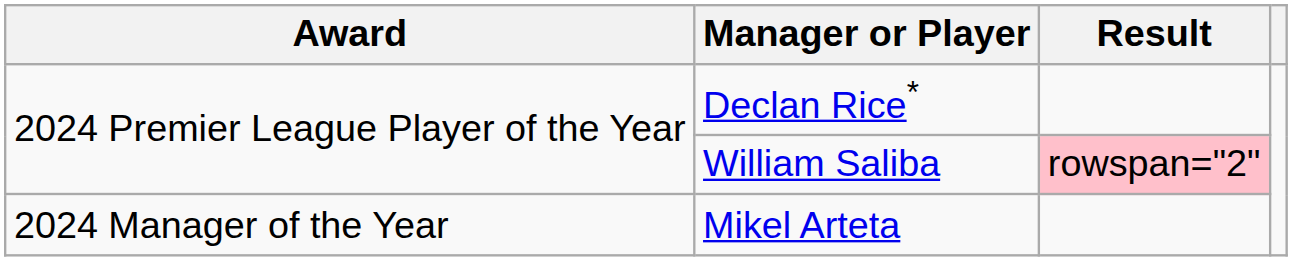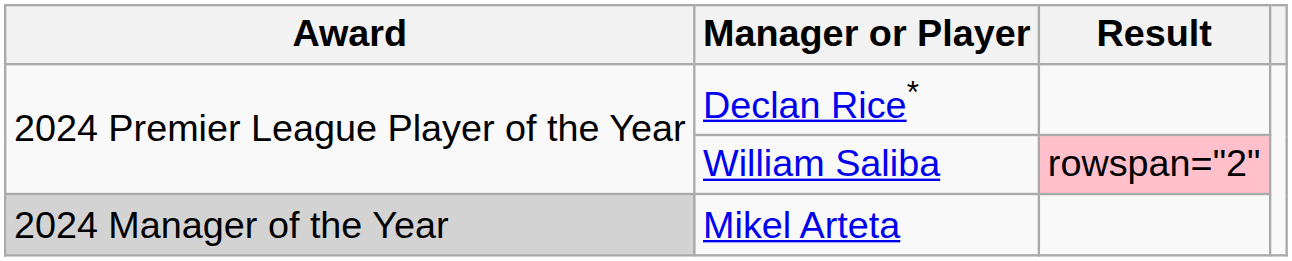(231, 224) no background -> (231, 224) lightgrey background
